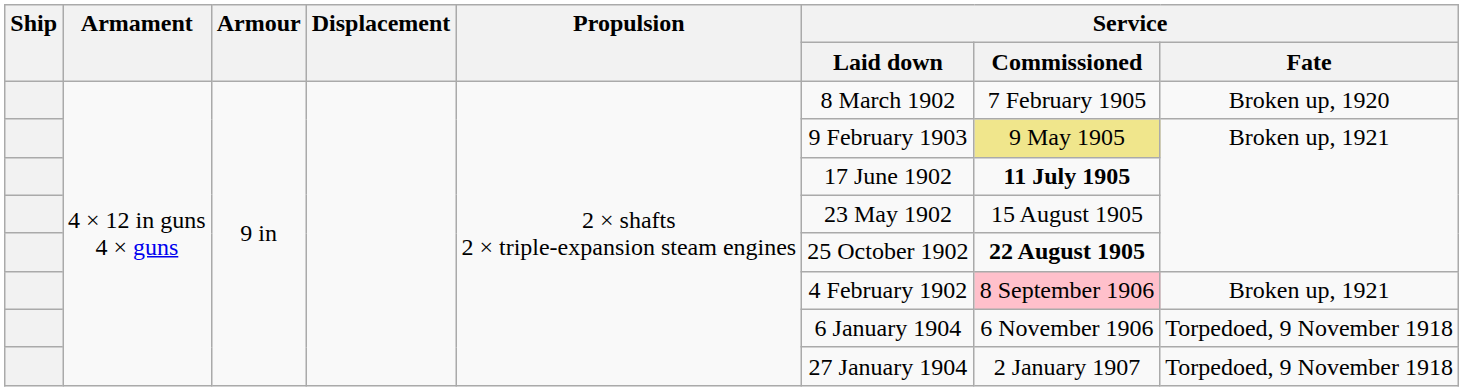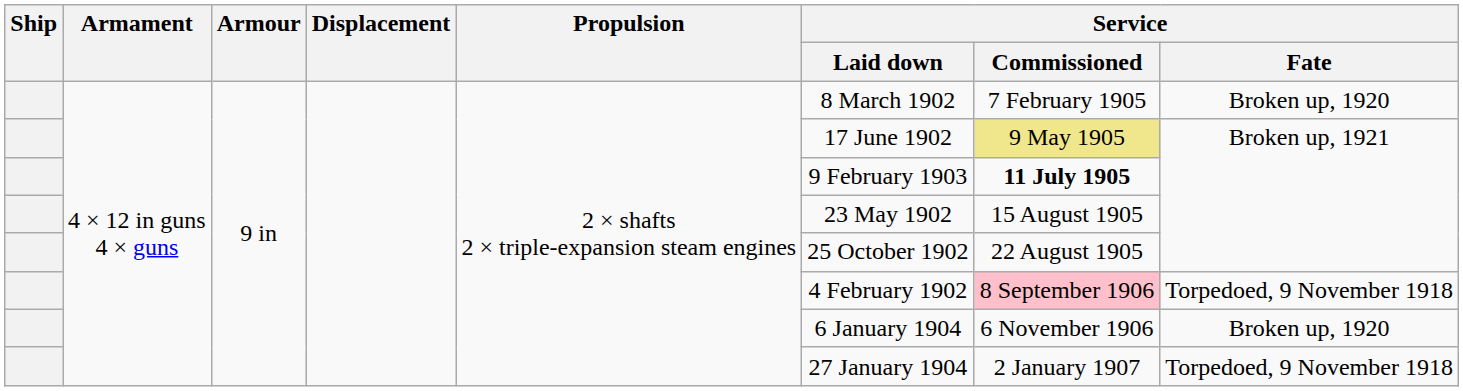(888, 137) 9 February 1903 -> (888, 137) 17 June 1902
(888, 175) 17 June 1902 -> (888, 175) 9 February 1903
(1067, 251) bold -> (1067, 251) normal
(1309, 289) Broken up, 1921 -> (1309, 289) Torpedoed, 9 November 1918
(1309, 328) Torpedoed, 9 November 1918 -> (1309, 328) Broken up, 1920
